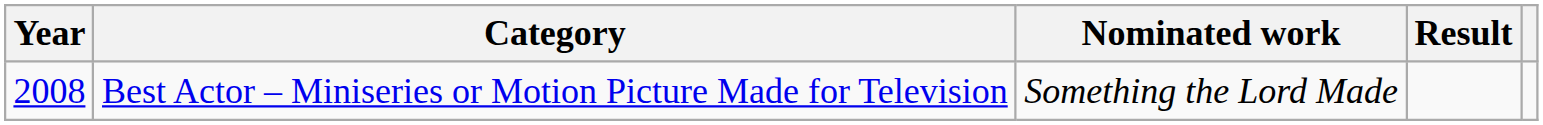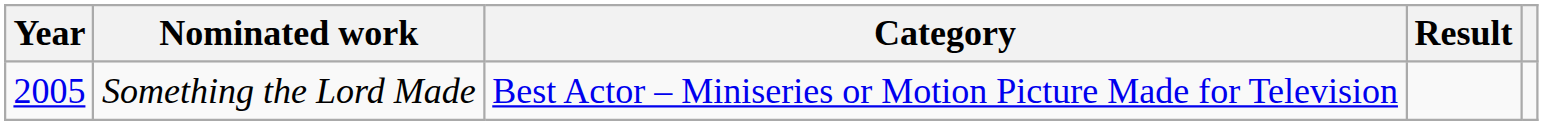columns swapped: (555, 33) <-> (1211, 33)
(49, 90) 2008 -> (49, 90) 2005
